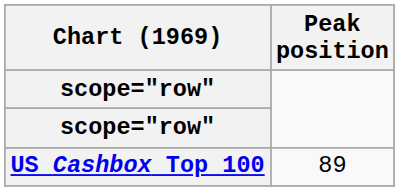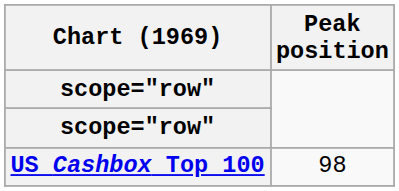(332, 166) 89 -> (332, 166) 98
